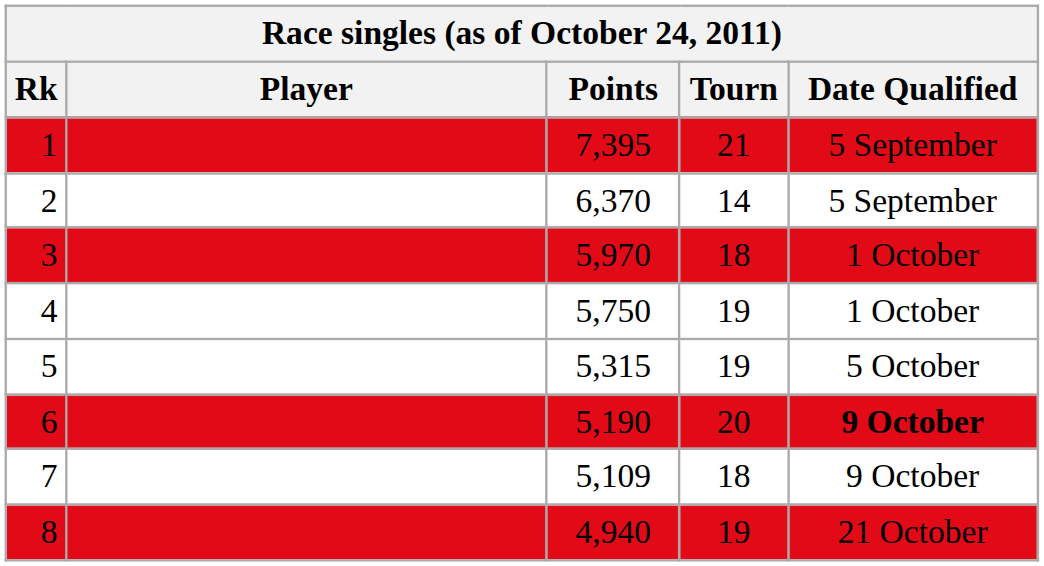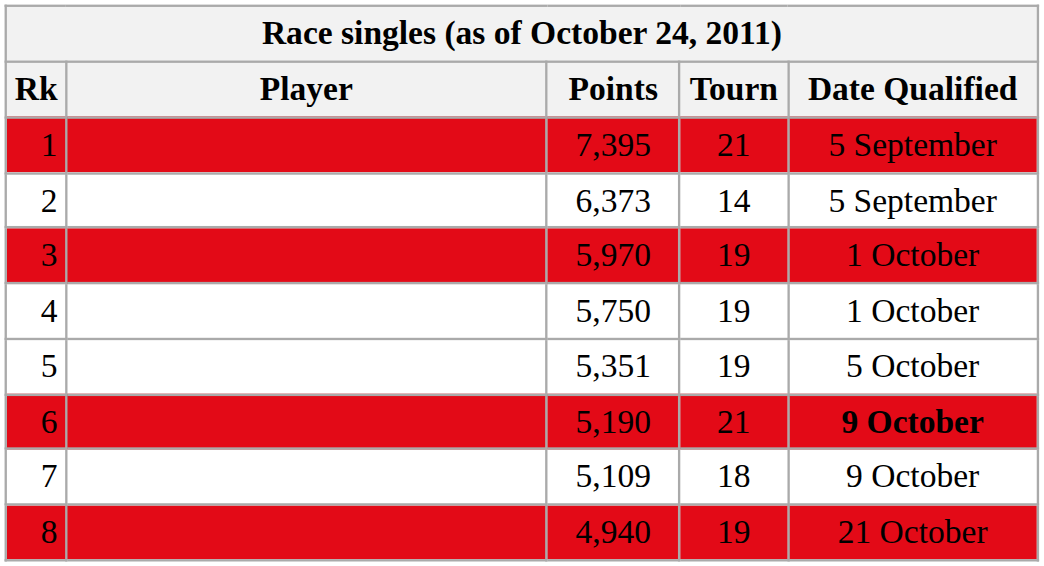(613, 199) 6,370 -> (613, 199) 6,373
(734, 255) 18 -> (734, 255) 19
(613, 365) 5,315 -> (613, 365) 5,351
(734, 421) 20 -> (734, 421) 21
